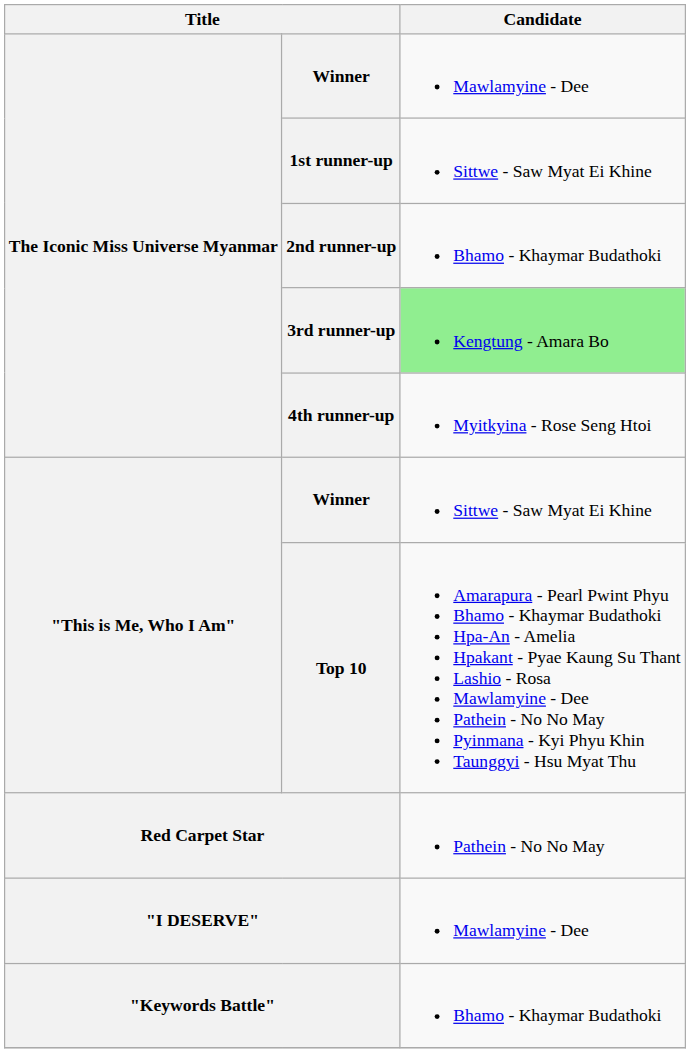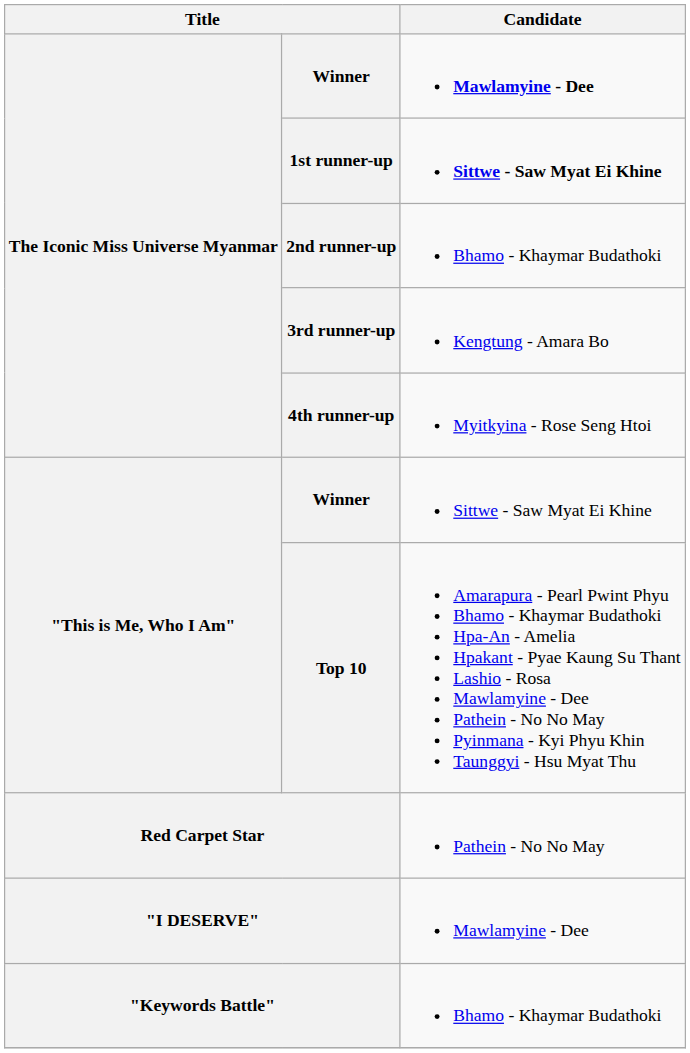(543, 87) normal -> (543, 87) bold
(543, 172) normal -> (543, 172) bold
(543, 341) lightgreen background -> (543, 341) no background
